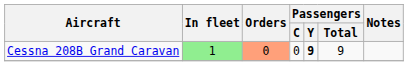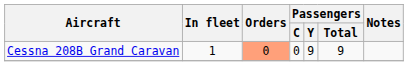(212, 51) lightgreen background -> (212, 51) no background
(311, 51) bold -> (311, 51) normal
